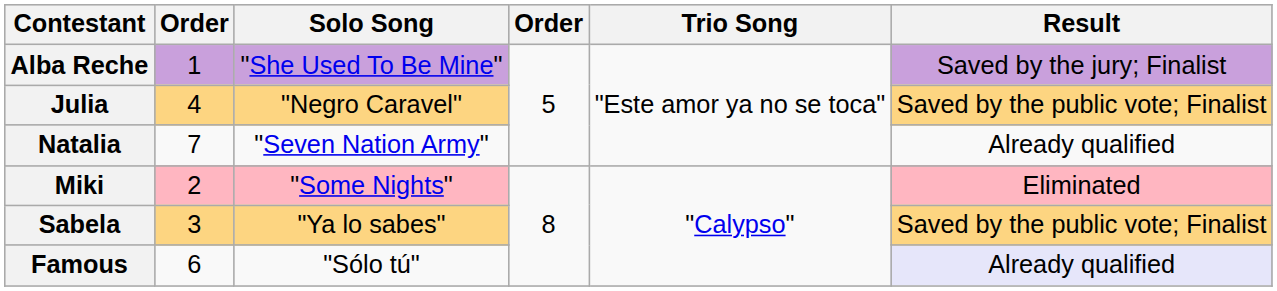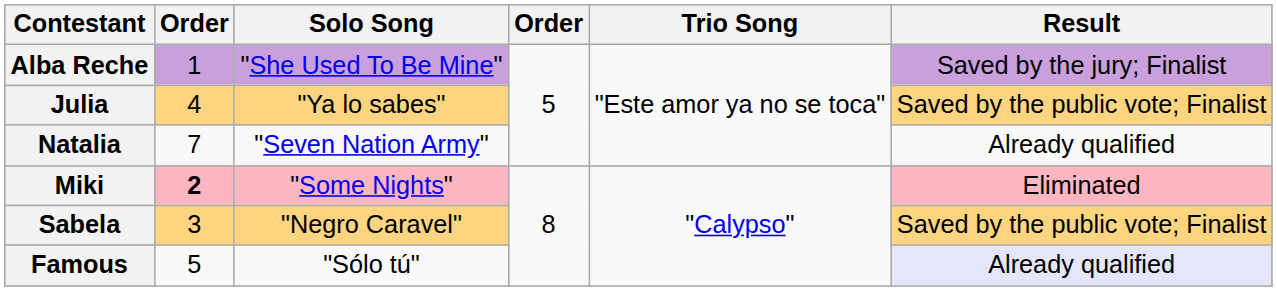(371, 104) "Negro Caravel" -> (371, 104) "Ya lo sabes"
(194, 184) normal -> (194, 184) bold
(371, 225) "Ya lo sabes" -> (371, 225) "Negro Caravel"
(194, 265) 6 -> (194, 265) 5
